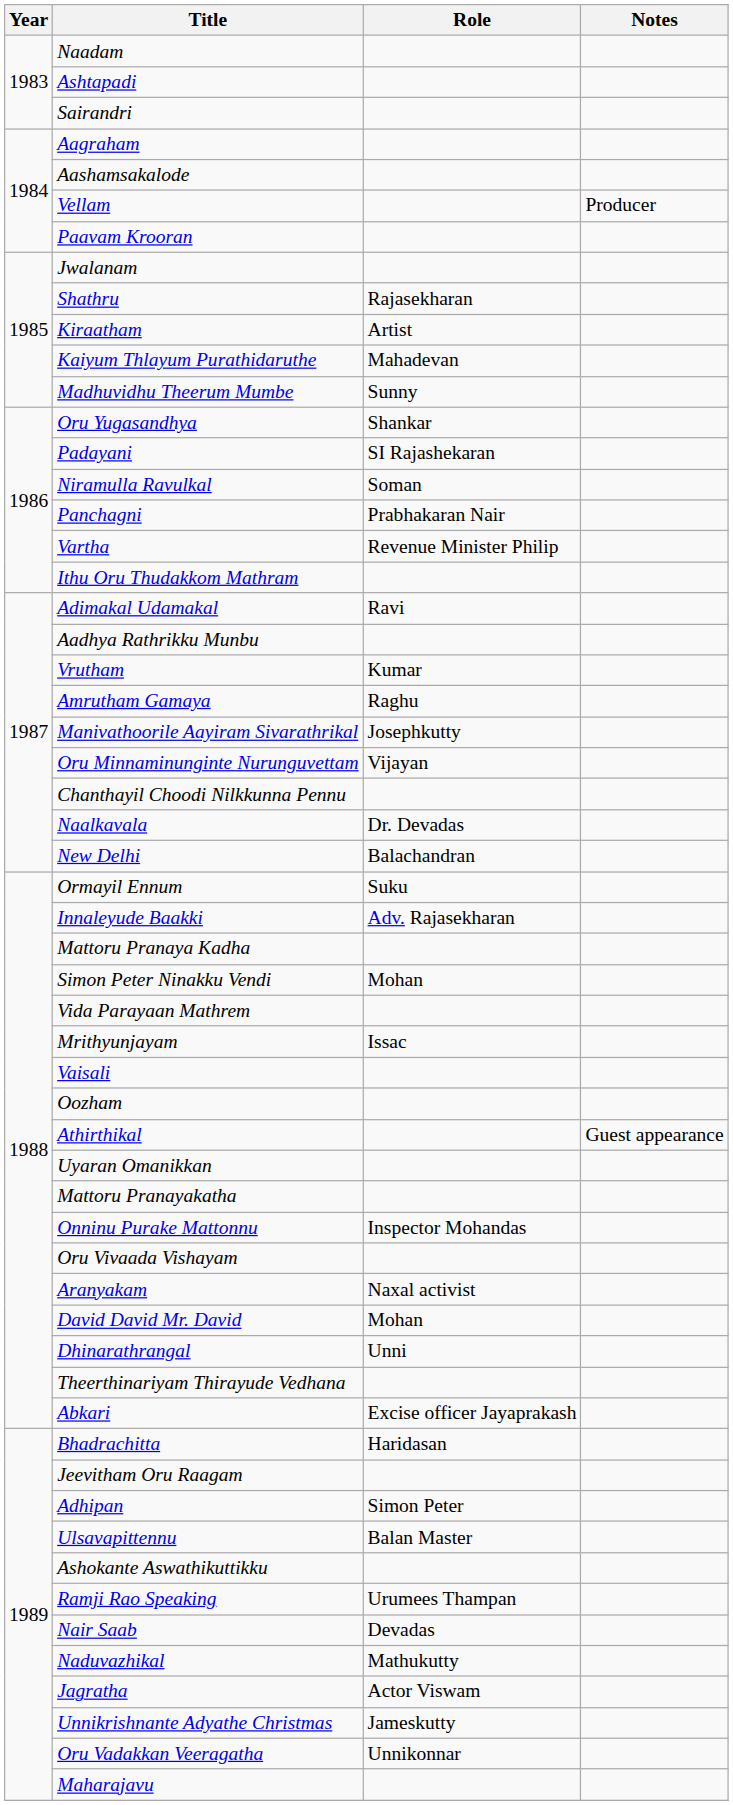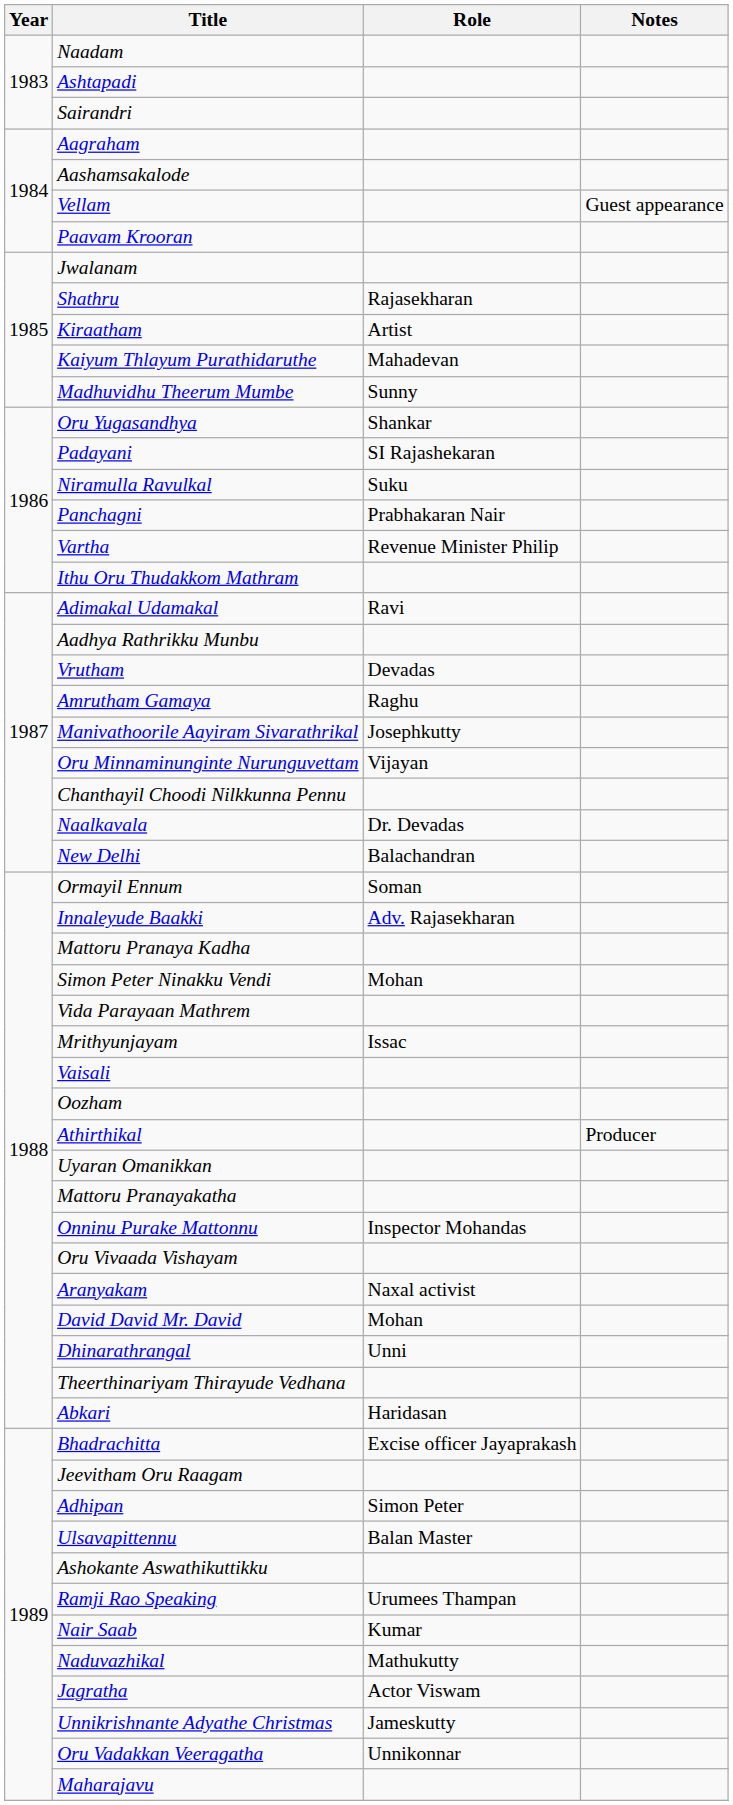(621, 205) Producer -> (655, 205) Guest appearance
(395, 484) Soman -> (388, 484) Suku
(395, 670) Kumar -> (401, 670) Devadas
(388, 886) Suku -> (395, 886) Soman
(655, 1134) Guest appearance -> (621, 1134) Producer
(472, 1413) Excise officer Jayaprakash -> (407, 1413) Haridasan
(407, 1444) Haridasan -> (472, 1444) Excise officer Jayaprakash
(401, 1629) Devadas -> (395, 1629) Kumar
